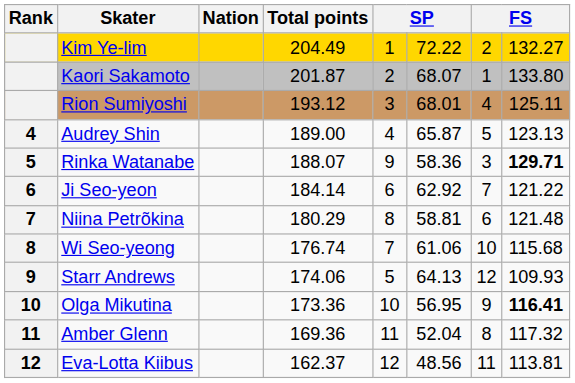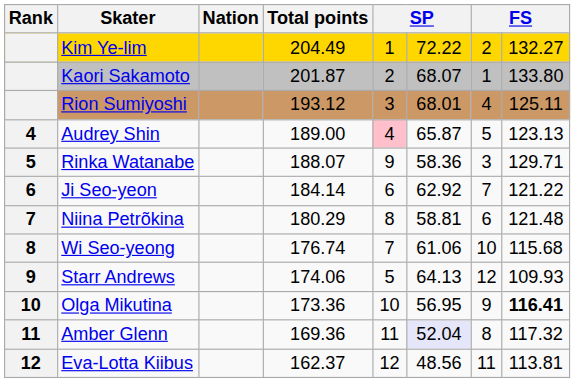(390, 133) no background -> (390, 133) pink background
(536, 162) bold -> (536, 162) normal
(439, 334) no background -> (439, 334) lavender background
